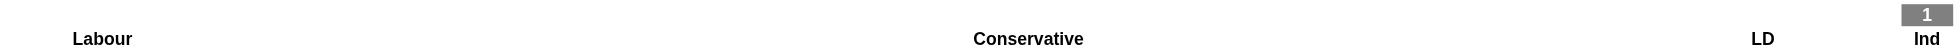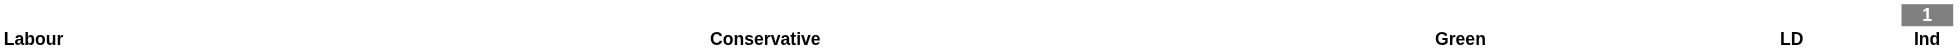+ column: (1460, 15)
